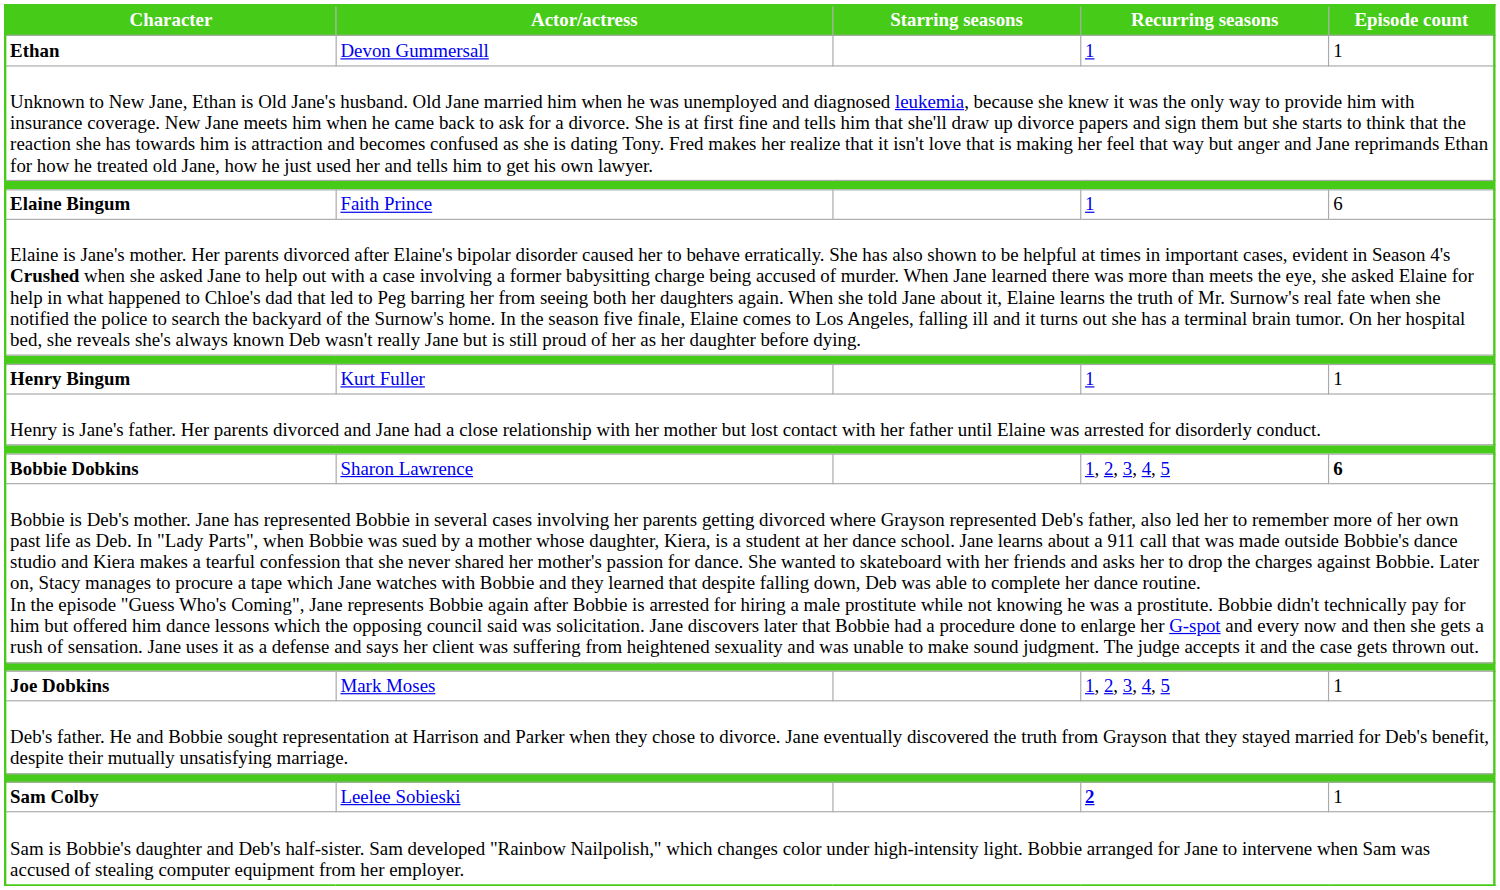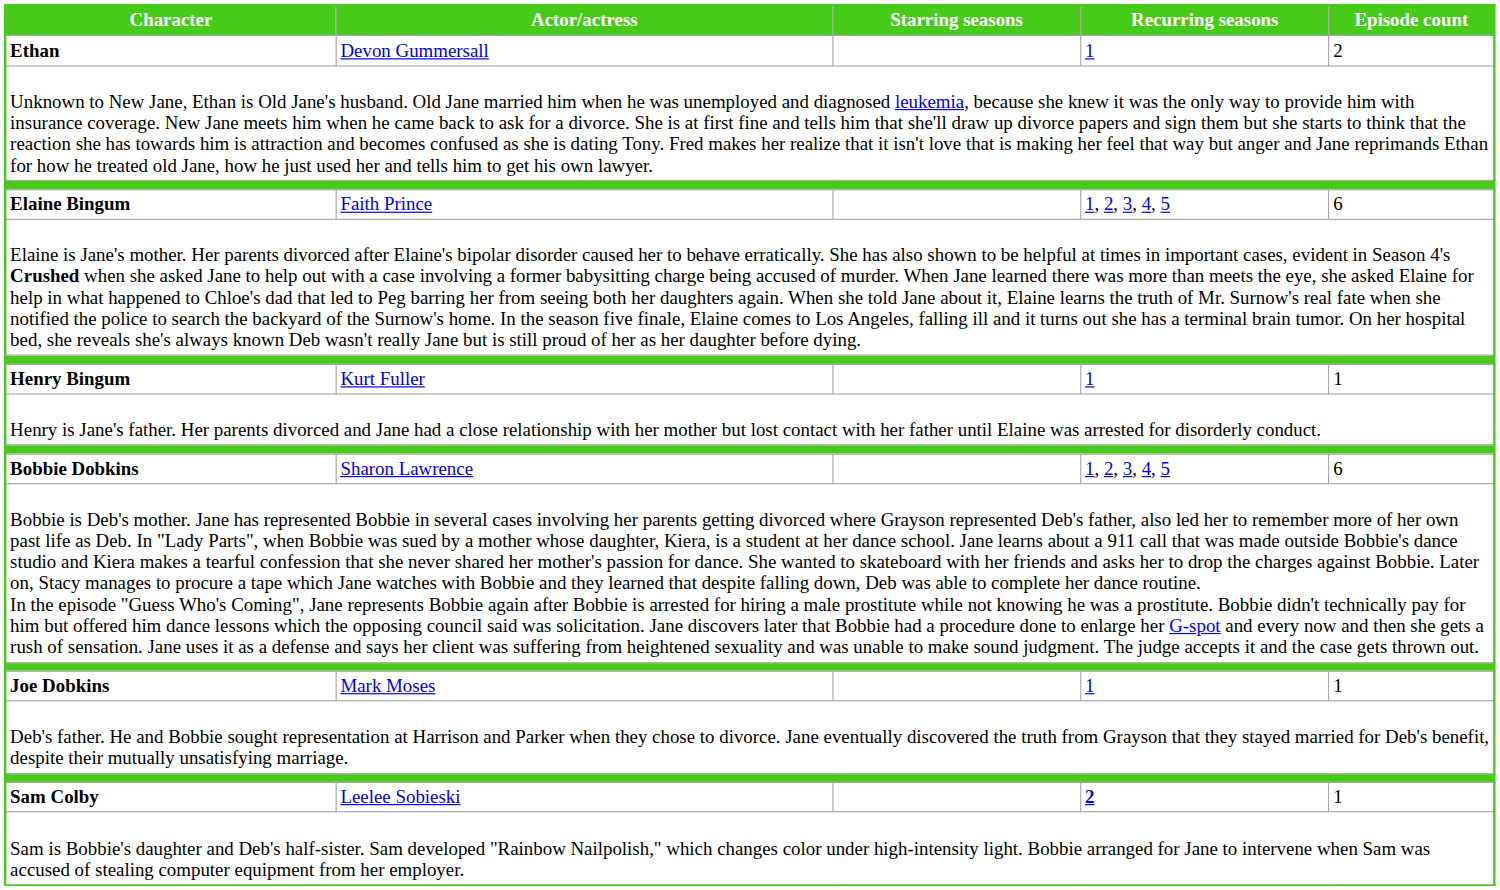(1338, 50) 1 -> (1338, 50) 2
(1090, 204) 1 -> (1128, 204) 1, 2, 3, 4, 5
(1338, 468) bold -> (1338, 468) normal
(1128, 686) 1, 2, 3, 4, 5 -> (1090, 686) 1
